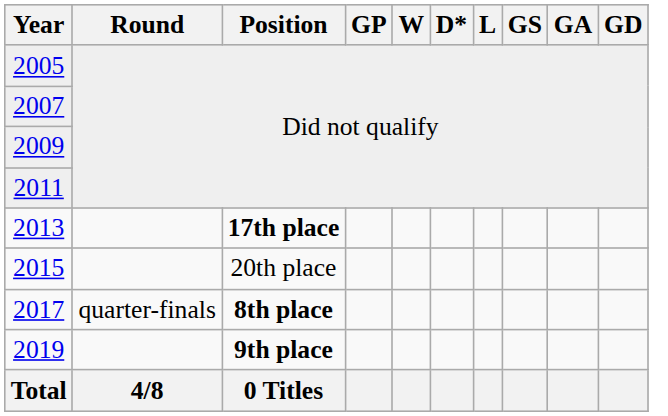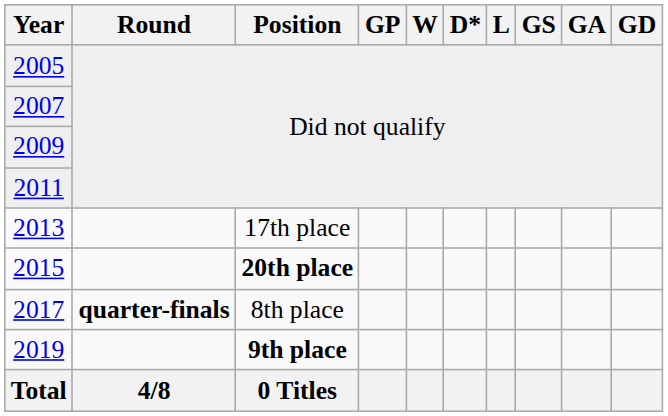(283, 227) bold -> (297, 227) normal
(283, 268) normal -> (297, 268) bold
(147, 308) normal -> (154, 308) bold
(283, 308) bold -> (297, 308) normal
